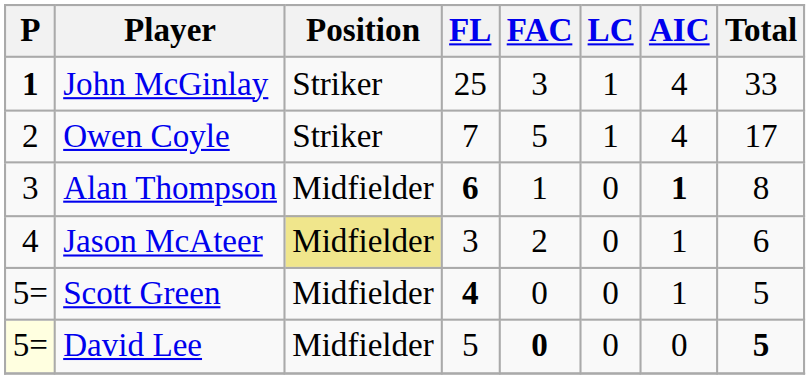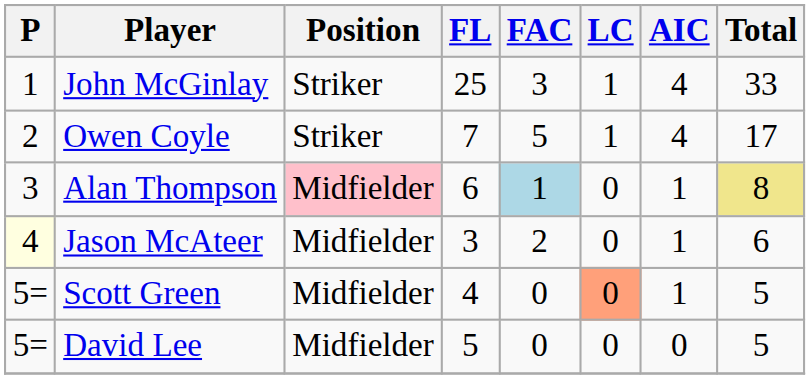(30, 83) bold -> (30, 83) normal
(363, 188) no background -> (363, 188) pink background
(470, 188) bold -> (470, 188) normal
(540, 188) no background -> (540, 188) lightblue background
(679, 188) bold -> (679, 188) normal
(761, 188) no background -> (761, 188) khaki background
(30, 240) no background -> (30, 240) lightyellow background
(363, 240) khaki background -> (363, 240) no background
(470, 293) bold -> (470, 293) normal
(611, 293) no background -> (611, 293) lightsalmon background
(30, 345) lightyellow background -> (30, 345) no background
(540, 345) bold -> (540, 345) normal
(761, 345) bold -> (761, 345) normal
